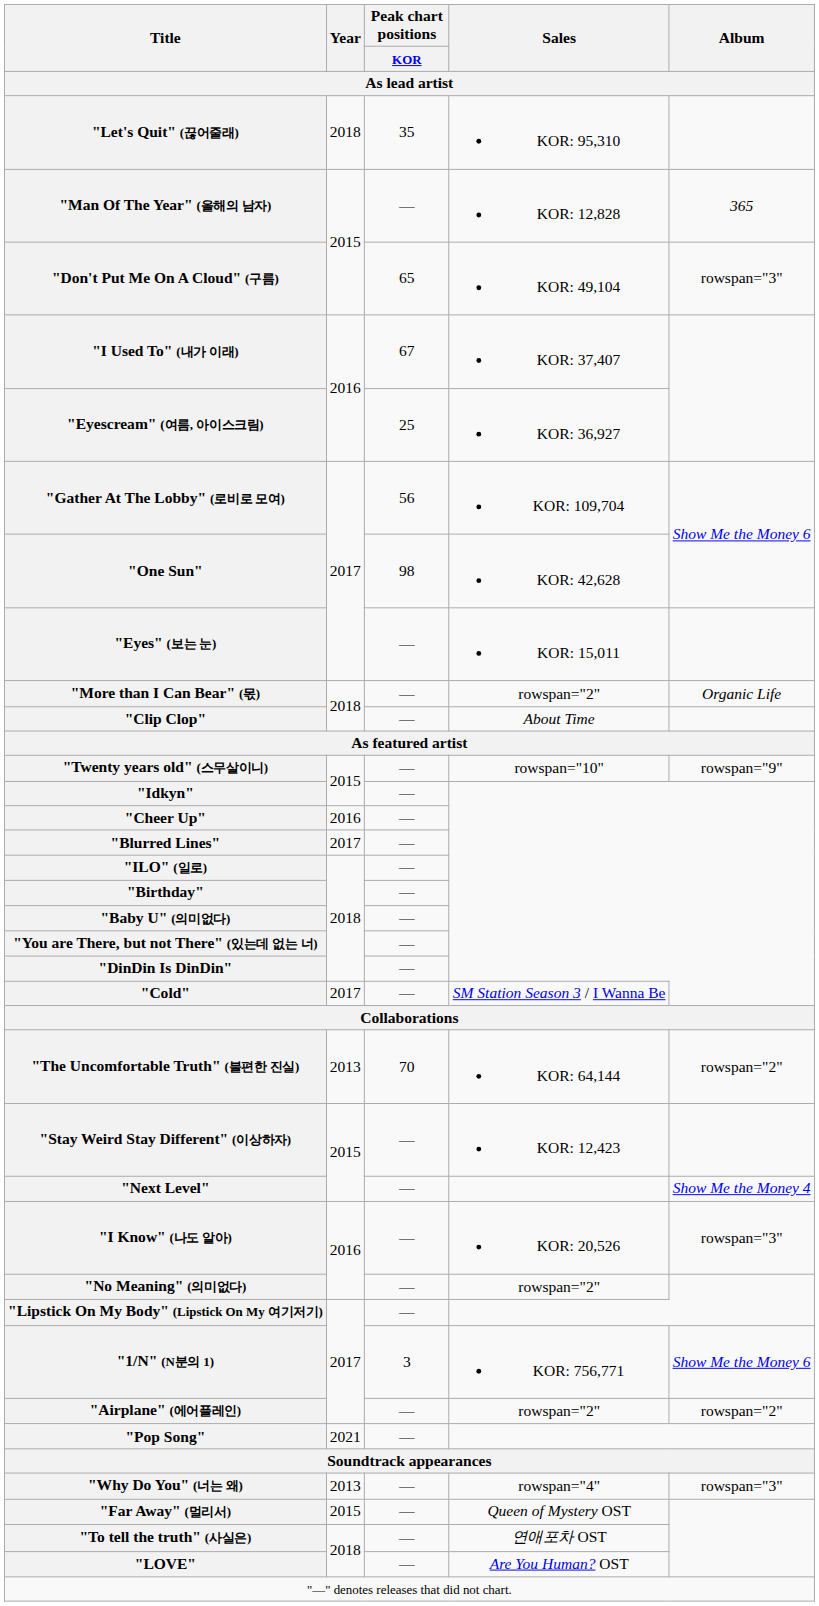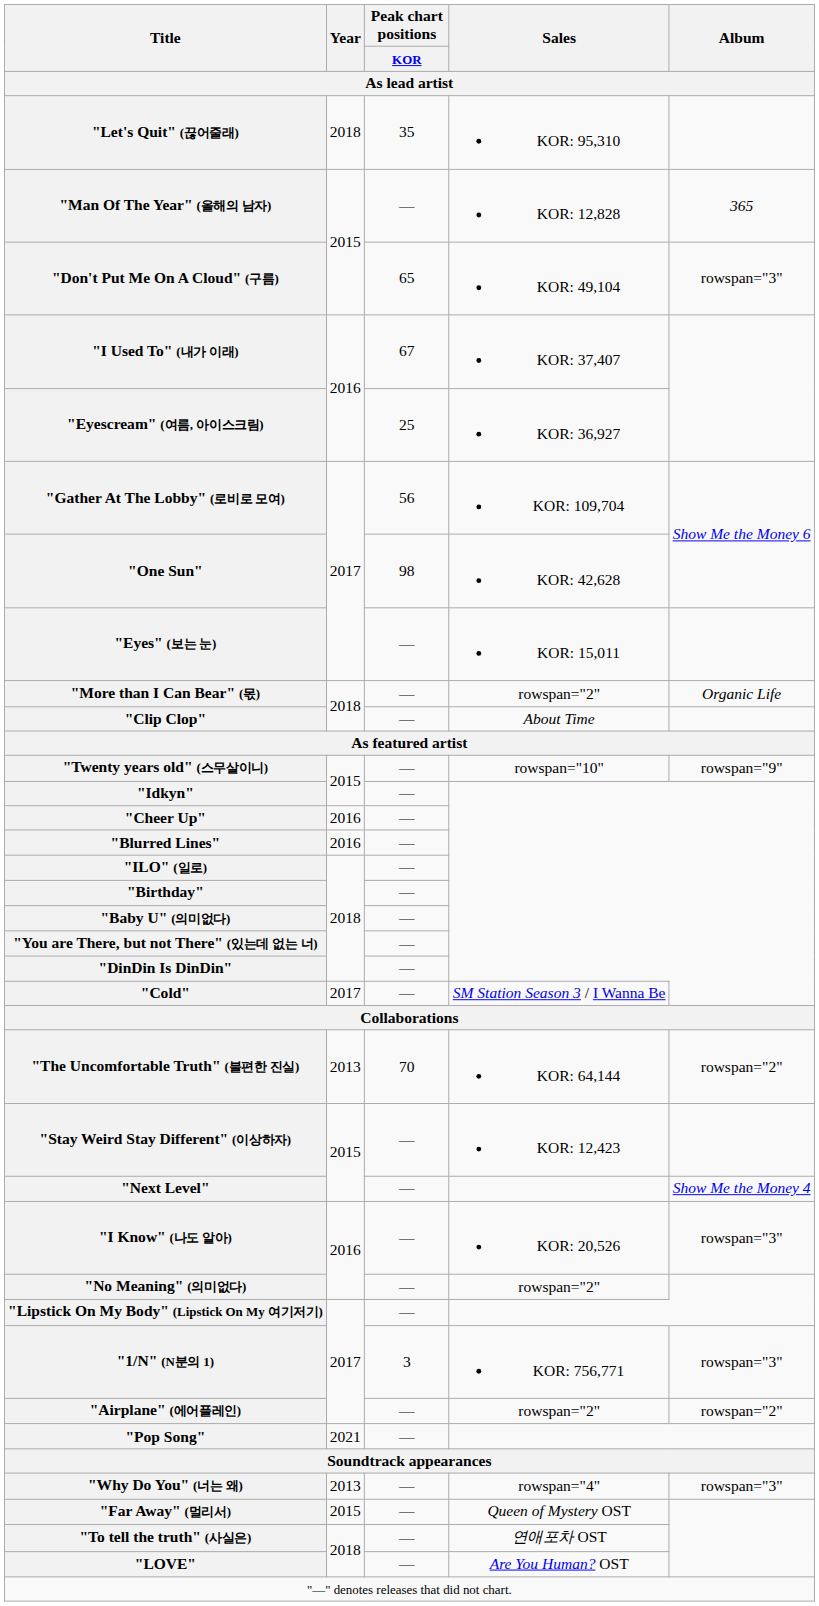(345, 842) 2017 -> (345, 842) 2016
(742, 1361) Show Me the Money 6 -> (742, 1361) rowspan="3"
